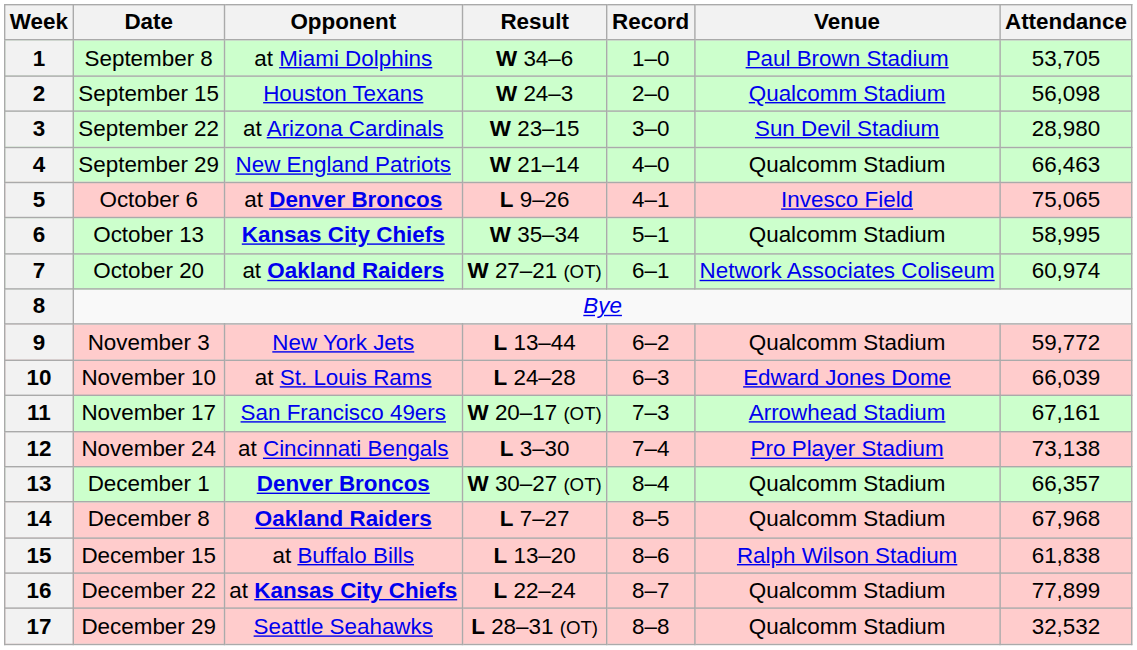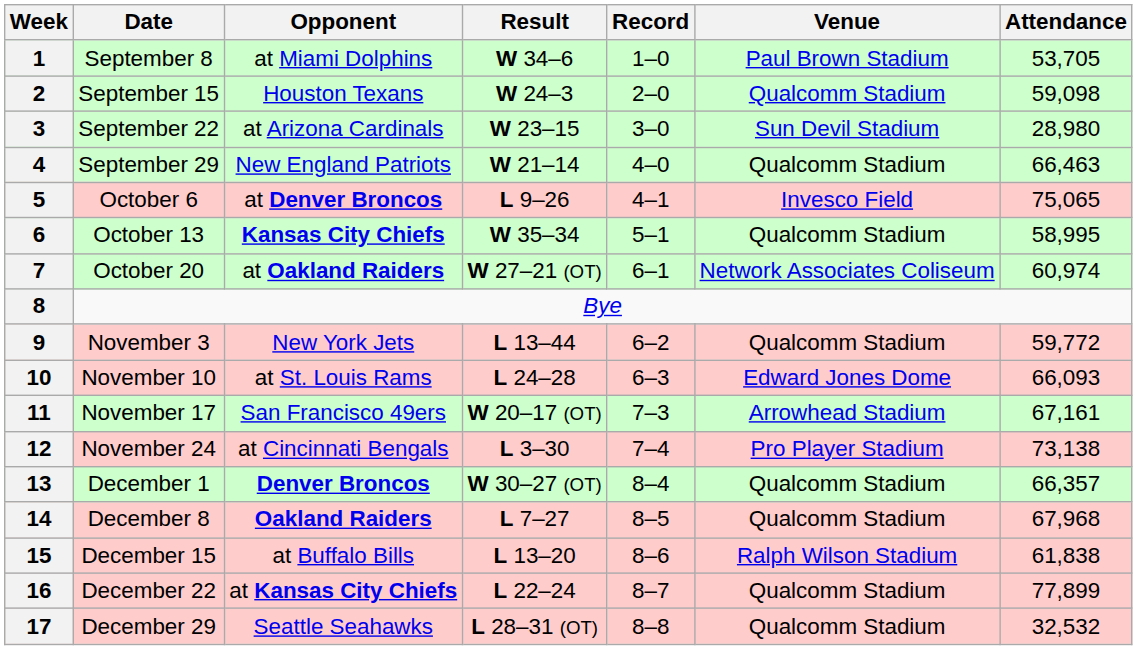(1066, 93) 56,098 -> (1066, 93) 59,098
(1066, 377) 66,039 -> (1066, 377) 66,093
